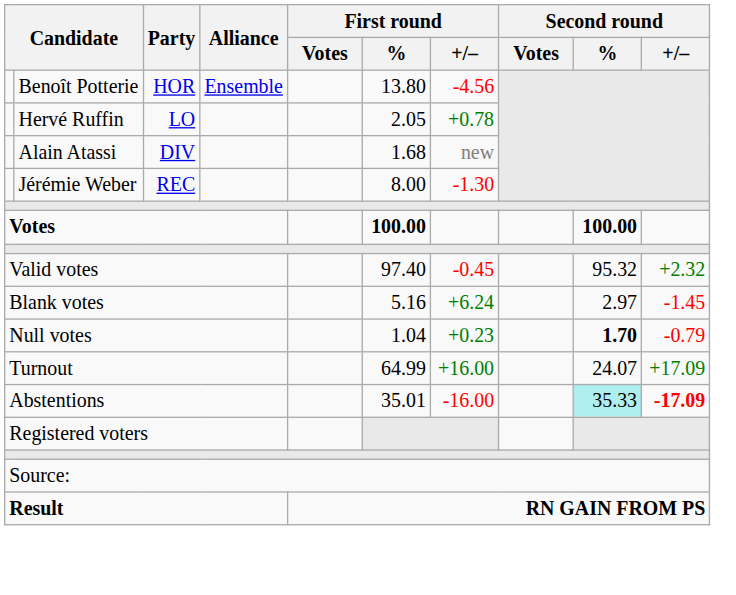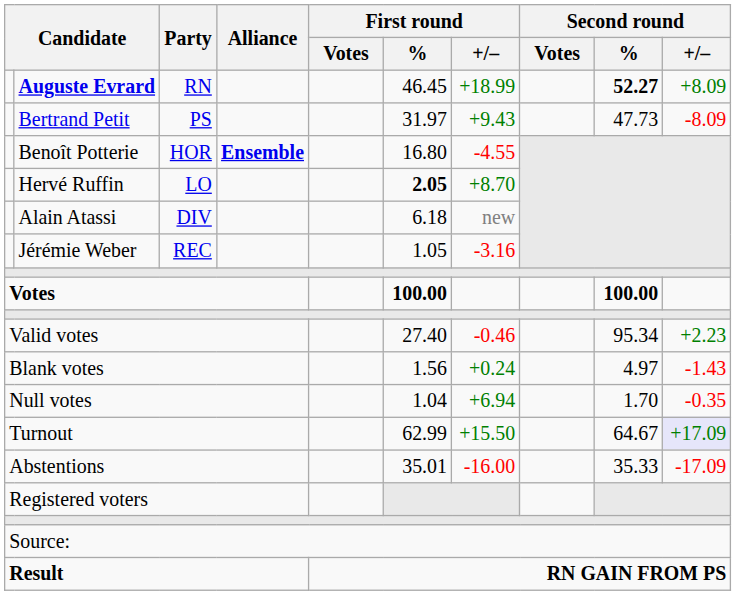+ row: (87, 86)
+ row: (74, 119)
(244, 86) normal -> (263, 152) bold
(403, 86) 13.80 -> (425, 152) 16.80
(473, 86) -4.56 -> (494, 152) -4.55
(408, 119) normal -> (430, 185) bold
(471, 119) +0.78 -> (492, 185) +8.70
(408, 152) 1.68 -> (430, 218) 6.18
(408, 185) 8.00 -> (430, 250) 1.05
(473, 185) -1.30 -> (494, 250) -3.16
(403, 269) 97.40 -> (425, 335) 27.40
(473, 269) -0.45 -> (494, 335) -0.46
(615, 269) 95.32 -> (636, 335) 95.34
(682, 269) +2.32 -> (703, 335) +2.23
(408, 302) 5.16 -> (430, 367) 1.56
(471, 302) +6.24 -> (492, 367) +0.24
(620, 302) 2.97 -> (641, 367) 4.97
(685, 302) -1.45 -> (706, 367) -1.43
(471, 335) +0.23 -> (492, 400) +6.94
(620, 335) bold -> (641, 400) normal
(685, 335) -0.79 -> (706, 400) -0.35
(403, 367) 64.99 -> (425, 433) 62.99
(466, 367) +16.00 -> (487, 433) +15.50
(615, 367) 24.07 -> (636, 433) 64.67
(677, 367) no background -> (698, 433) lavender background
(615, 400) paleturquoise background -> (636, 466) no background
(680, 400) bold -> (701, 466) normal
